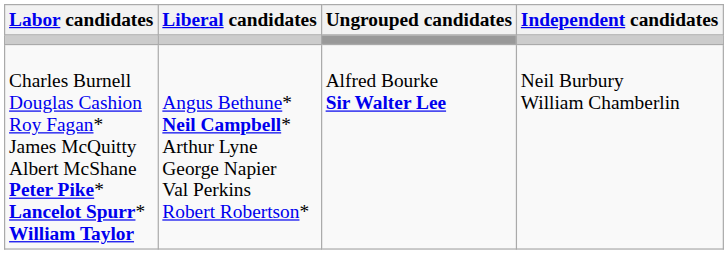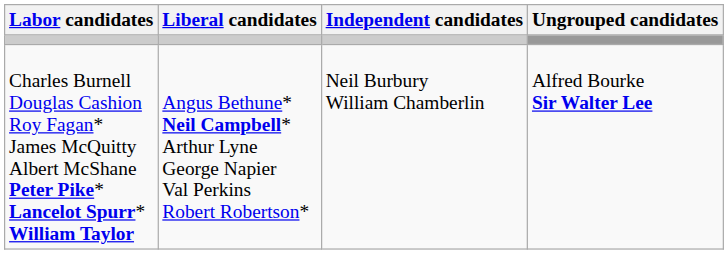columns swapped: (620, 19) <-> (419, 19)
